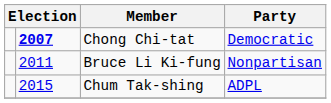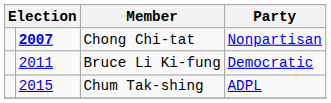(270, 40) Democratic -> (275, 40) Nonpartisan
(275, 63) Nonpartisan -> (270, 63) Democratic
